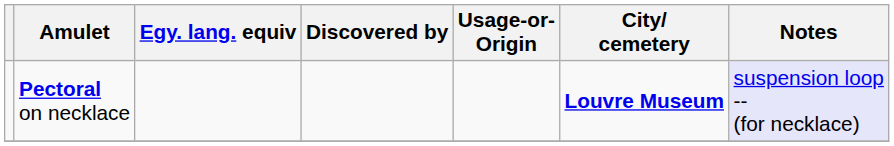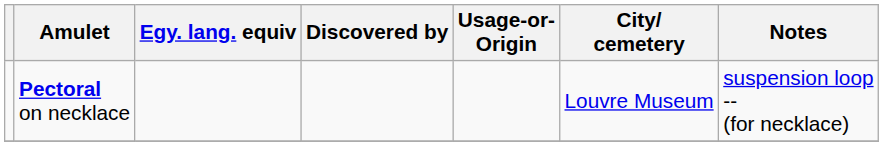(644, 100) bold -> (639, 100) normal
(809, 100) lavender background -> (798, 100) no background
